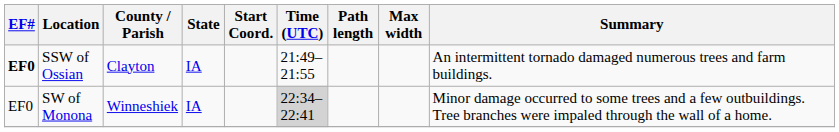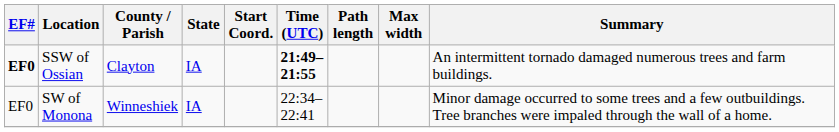(301, 65) normal -> (302, 65) bold
(301, 106) lightgrey background -> (301, 106) no background
